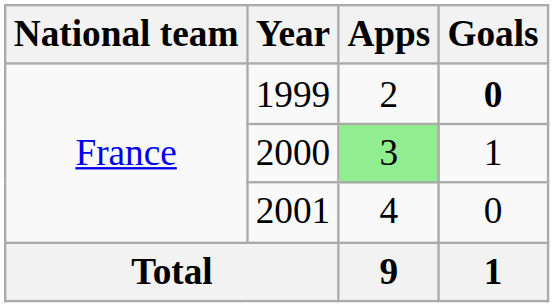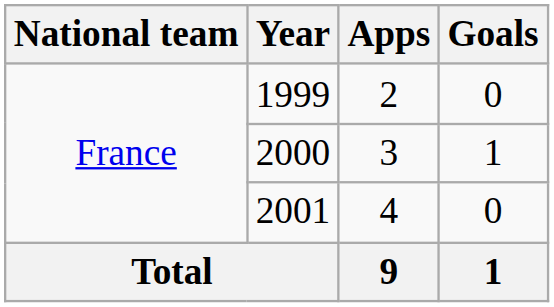(493, 93) bold -> (493, 93) normal
(389, 152) lightgreen background -> (389, 152) no background
